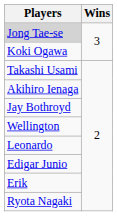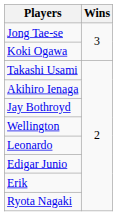(35, 32) lightgrey background -> (35, 32) no background
